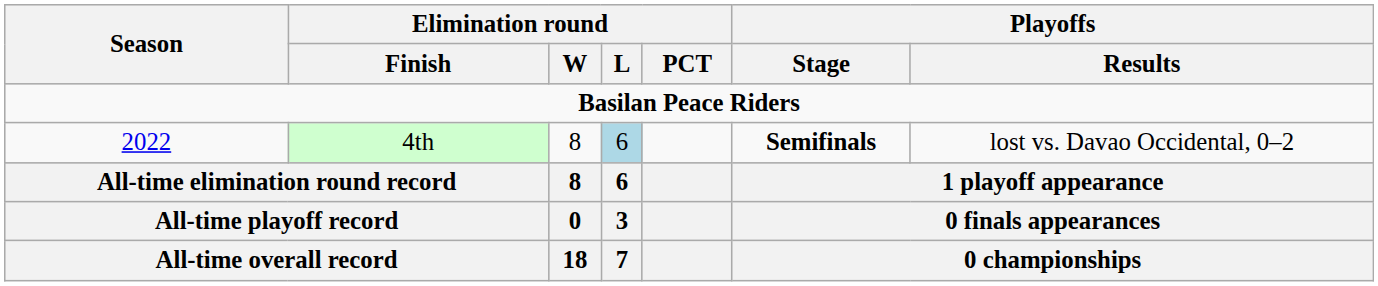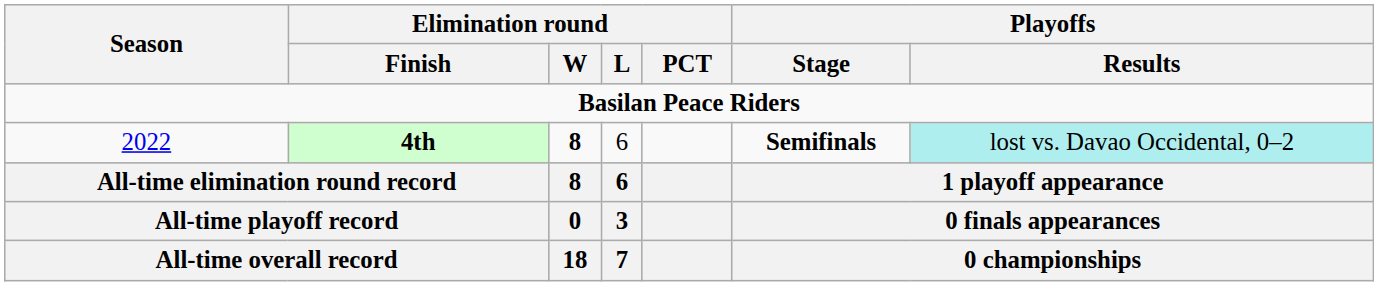(418, 142) normal -> (418, 142) bold
(575, 142) normal -> (575, 142) bold
(622, 142) lightblue background -> (622, 142) no background
(1142, 142) no background -> (1142, 142) paleturquoise background
